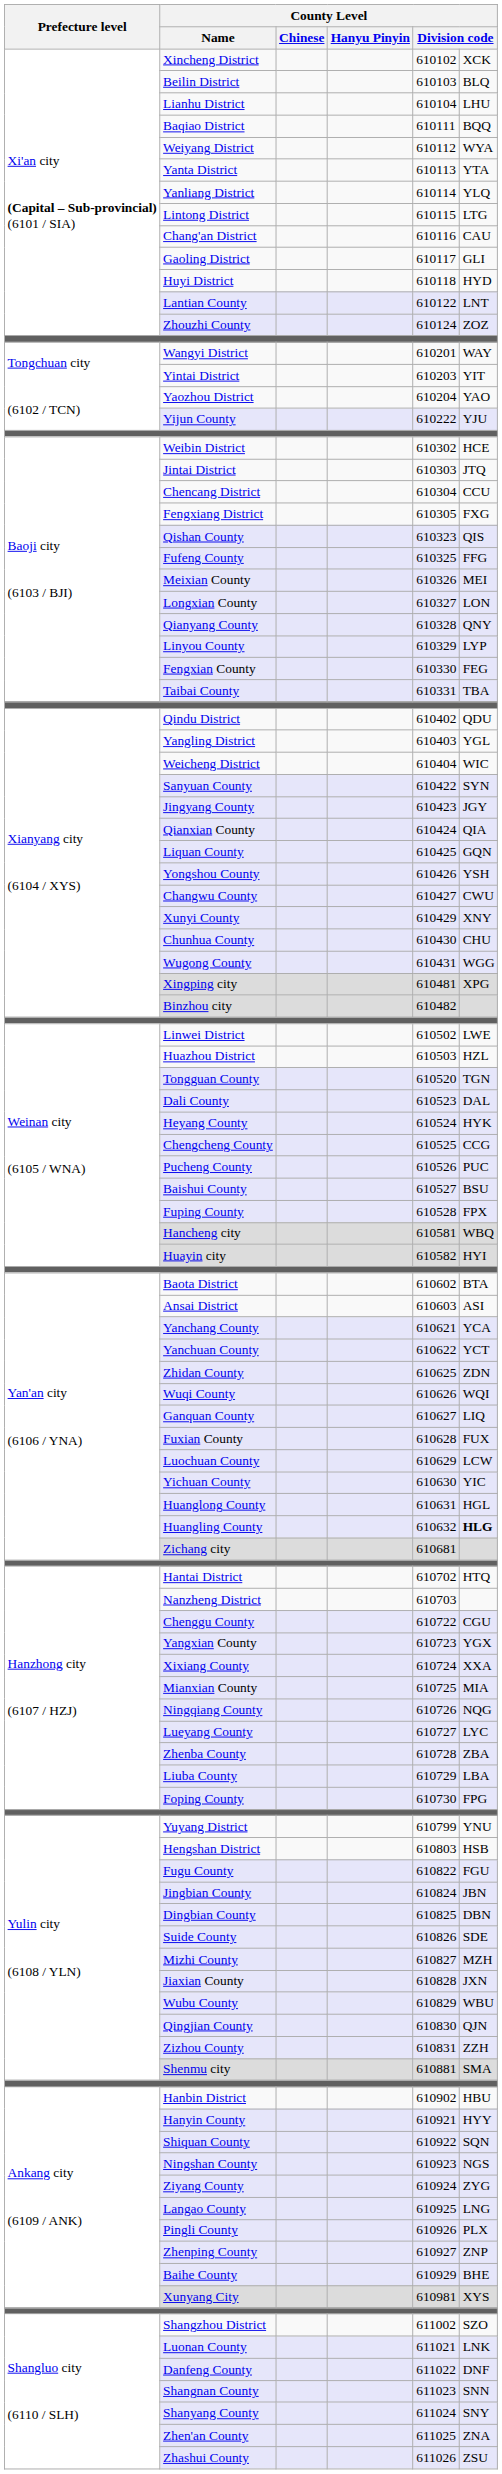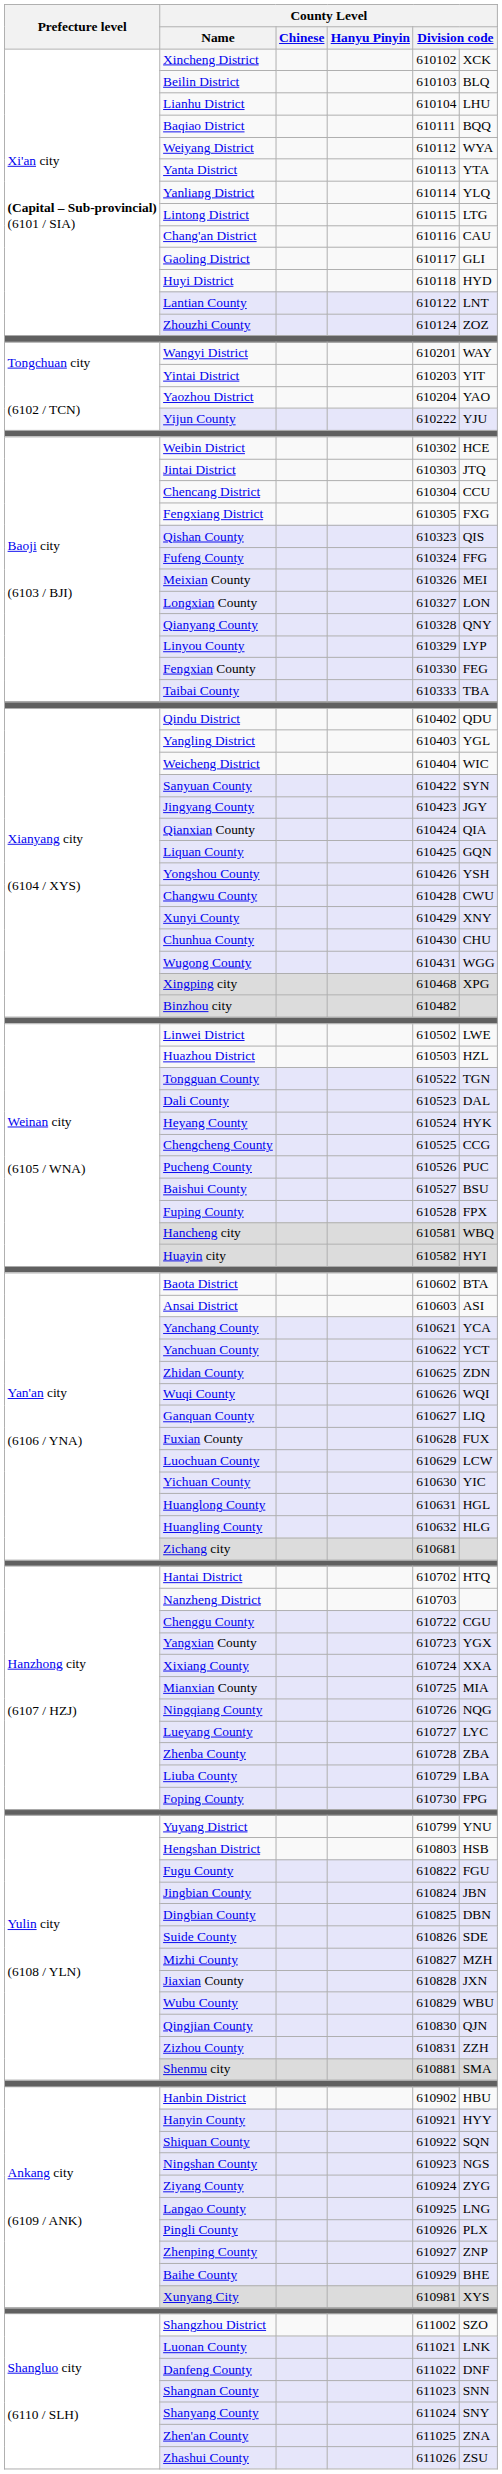(436, 558) 610325 -> (436, 558) 610324
(436, 691) 610331 -> (436, 691) 610333
(436, 896) 610427 -> (436, 896) 610428
(436, 984) 610481 -> (436, 984) 610468
(436, 1079) 610520 -> (436, 1079) 610522
(478, 1527) bold -> (476, 1527) normal
